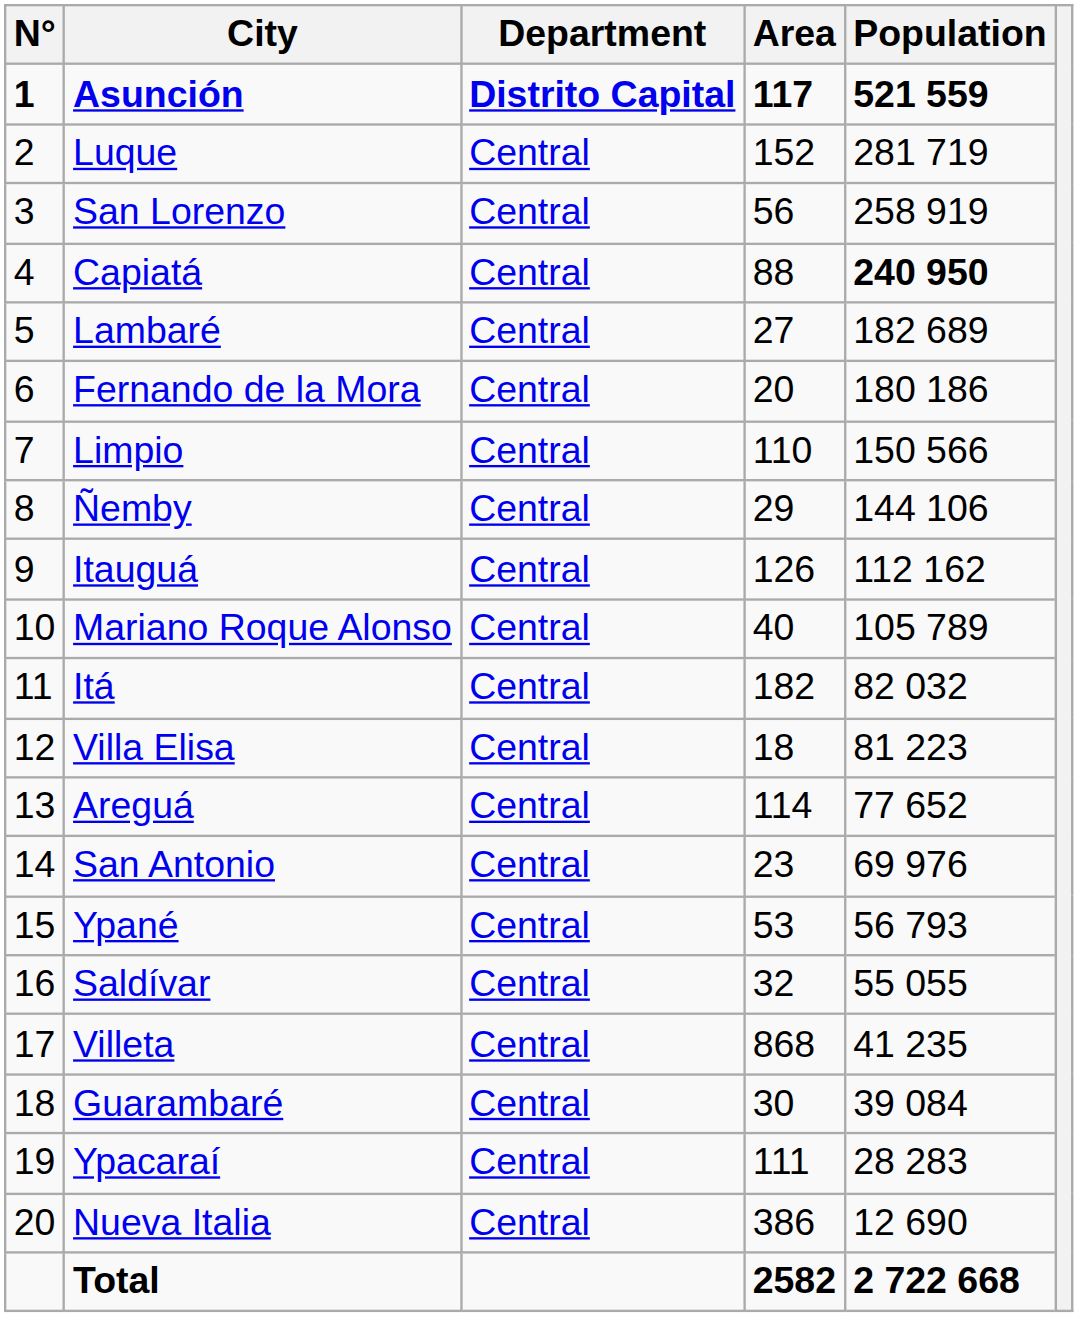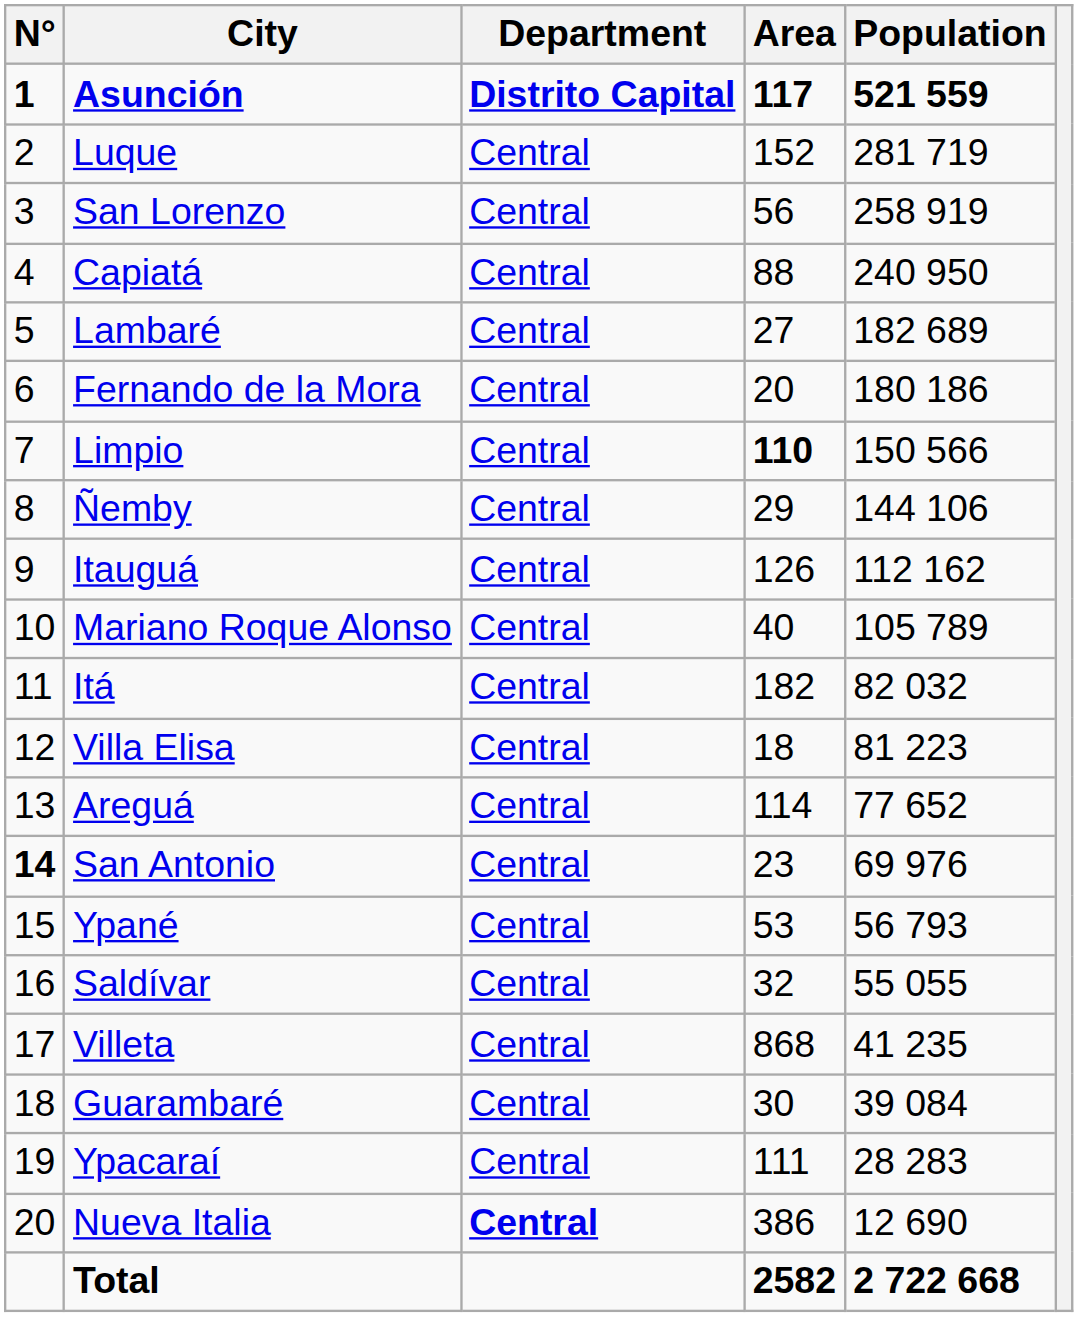(921, 271) bold -> (921, 271) normal
(783, 449) normal -> (783, 449) bold
(35, 865) normal -> (35, 865) bold
(529, 1221) normal -> (534, 1221) bold
